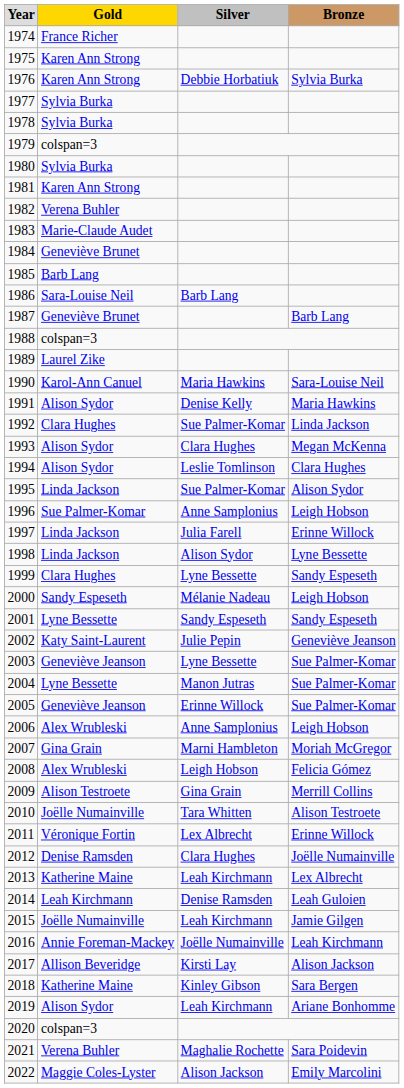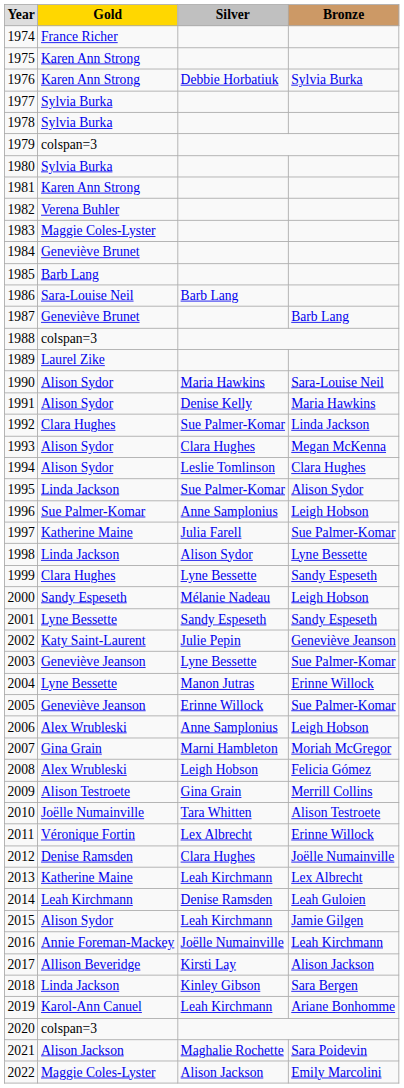(97, 230) Marie-Claude Audet -> (98, 230) Maggie Coles-Lyster
(91, 381) Karol-Ann Canuel -> (77, 381) Alison Sydor
(80, 532) Linda Jackson -> (87, 532) Katherine Maine
(333, 532) Erinne Willock -> (343, 532) Sue Palmer-Komar
(343, 683) Sue Palmer-Komar -> (333, 683) Erinne Willock
(93, 921) Joëlle Numainville -> (77, 921) Alison Sydor
(87, 985) Katherine Maine -> (80, 985) Linda Jackson
(77, 1007) Alison Sydor -> (91, 1007) Karol-Ann Canuel
(80, 1050) Verena Buhler -> (82, 1050) Alison Jackson
